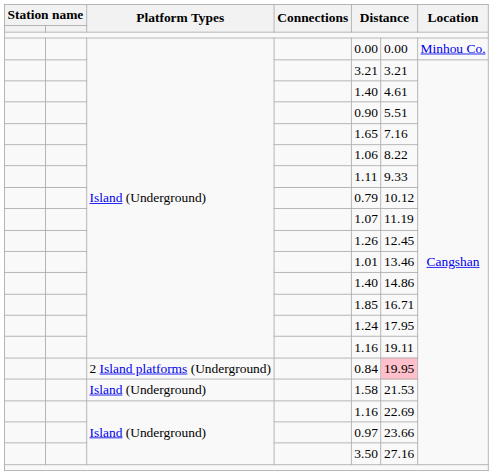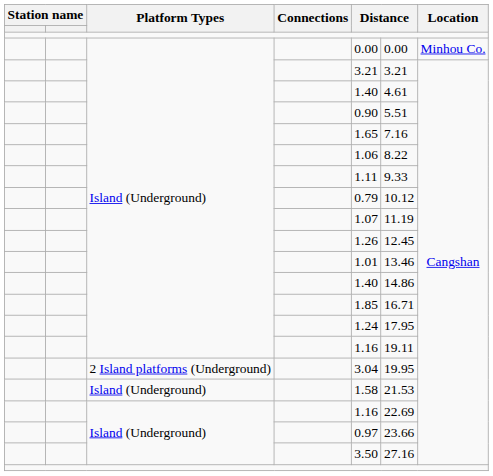(366, 368) 0.84 -> (366, 368) 3.04
(399, 368) pink background -> (399, 368) no background
